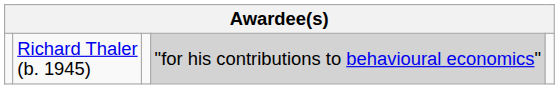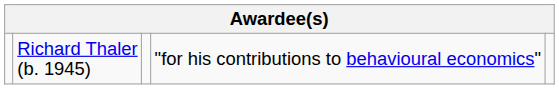(348, 58) lightgrey background -> (348, 58) no background
